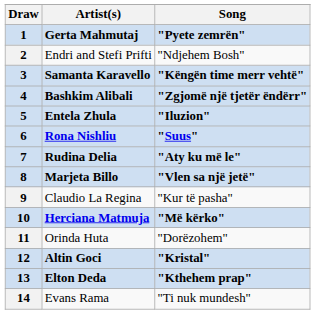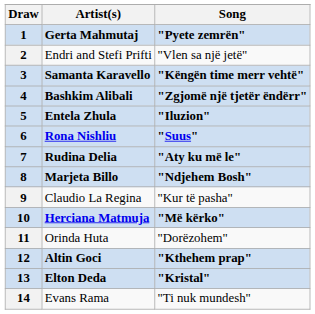(201, 55) "Ndjehem Bosh" -> (202, 55) "Vlen sa një jetë"
(206, 177) "Vlen sa një jetë" -> (205, 177) "Ndjehem Bosh"
(184, 258) "Kristal" -> (205, 258) "Kthehem prap"
(205, 278) "Kthehem prap" -> (184, 278) "Kristal"
